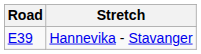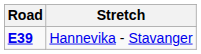(20, 37) normal -> (20, 37) bold
